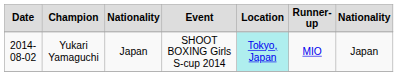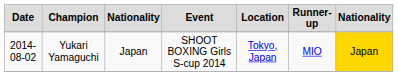(263, 51) paleturquoise background -> (263, 51) no background
(364, 51) no background -> (364, 51) gold background
